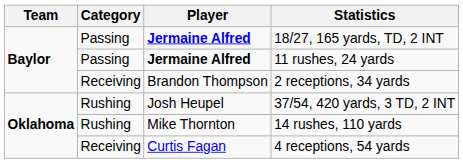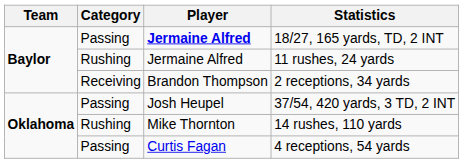(105, 59) Passing -> (106, 59) Rushing
(199, 59) bold -> (195, 59) normal
(106, 103) Rushing -> (105, 103) Passing
(111, 147) Receiving -> (105, 147) Passing
